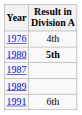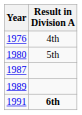(53, 54) bold -> (53, 54) normal
(53, 102) normal -> (53, 102) bold
